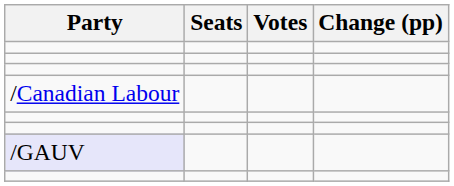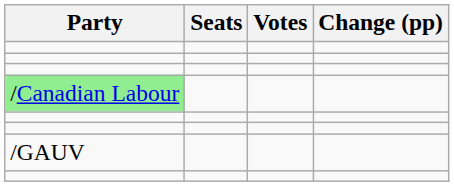(95, 92) no background -> (95, 92) lightgreen background
(47, 151) lavender background -> (47, 151) no background
